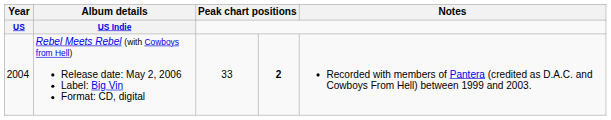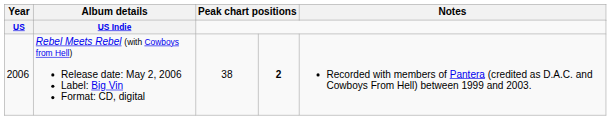(18, 74) 2004 -> (18, 74) 2006
(227, 74) 33 -> (227, 74) 38
